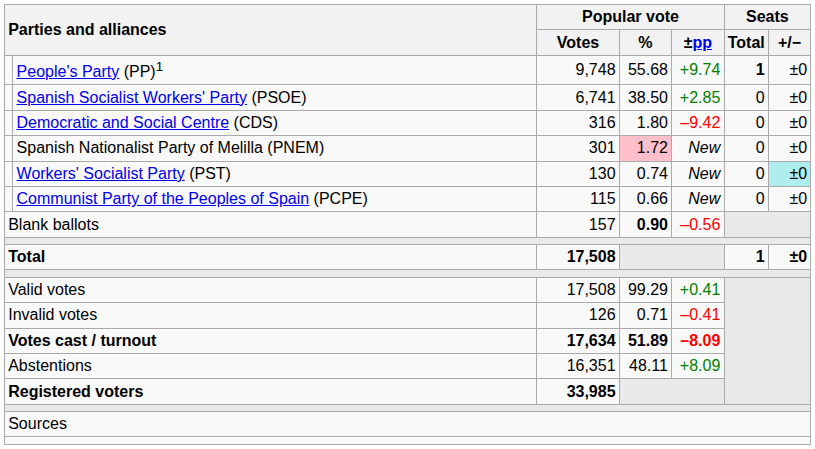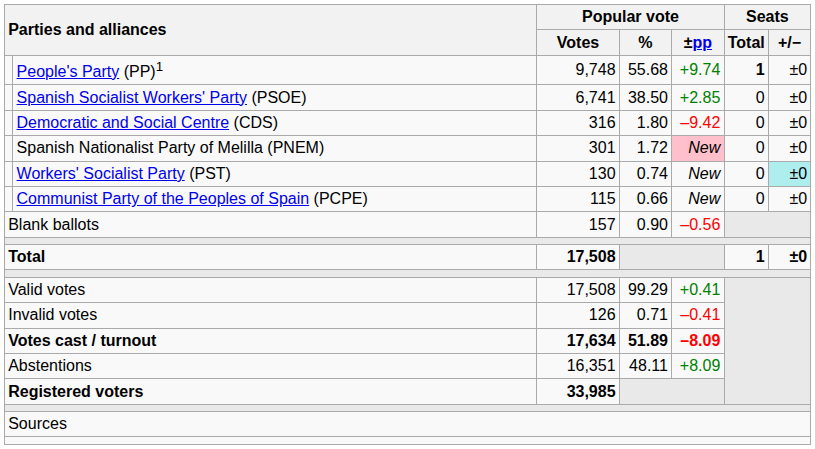(652, 148) pink background -> (652, 148) no background
(704, 148) no background -> (704, 148) pink background
(652, 224) bold -> (652, 224) normal
